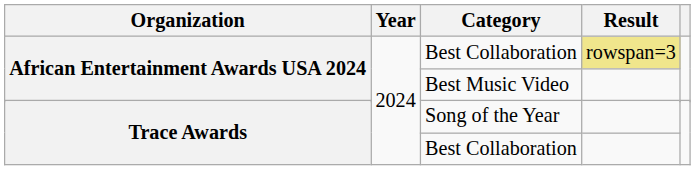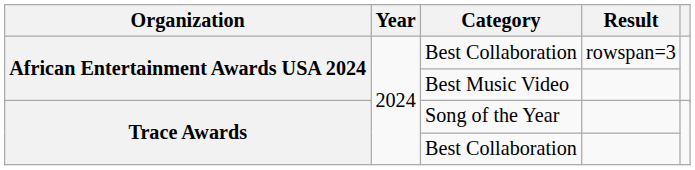(631, 52) khaki background -> (631, 52) no background
